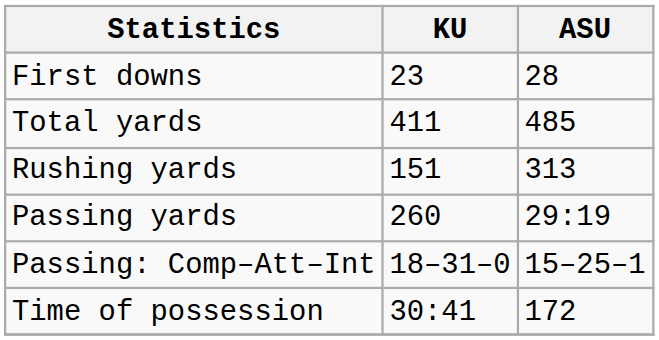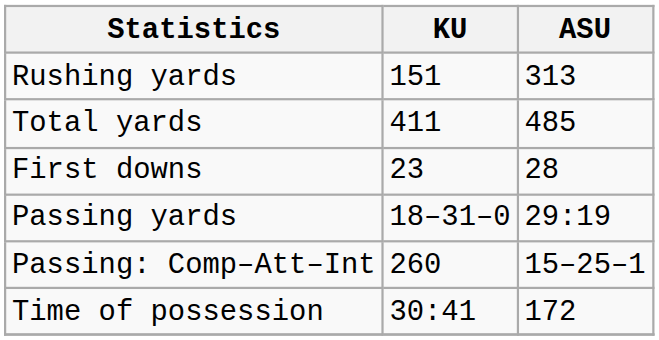rows swapped: (107, 77) <-> (125, 171)
(415, 218) 260 -> (450, 218) 18–31–0
(450, 265) 18–31–0 -> (415, 265) 260
